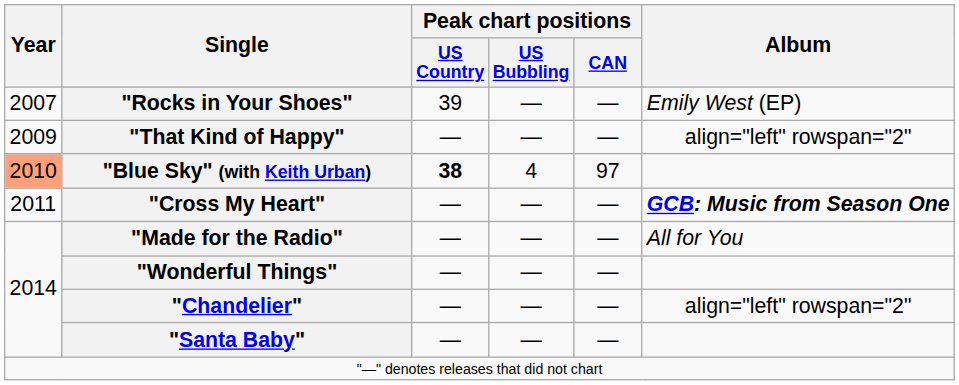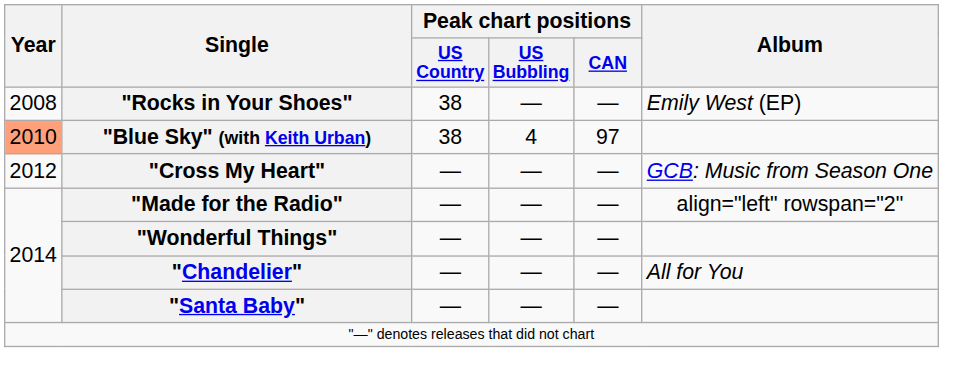(33, 103) 2007 -> (33, 103) 2008
(450, 103) 39 -> (450, 103) 38
- row: (237, 137)
(450, 170) bold -> (450, 137) normal
(33, 204) 2011 -> (33, 170) 2012
(798, 204) bold -> (790, 170) normal
(695, 238) All for You -> (790, 204) align="left" rowspan="2"
(798, 305) align="left" rowspan="2" -> (695, 272) All for You
